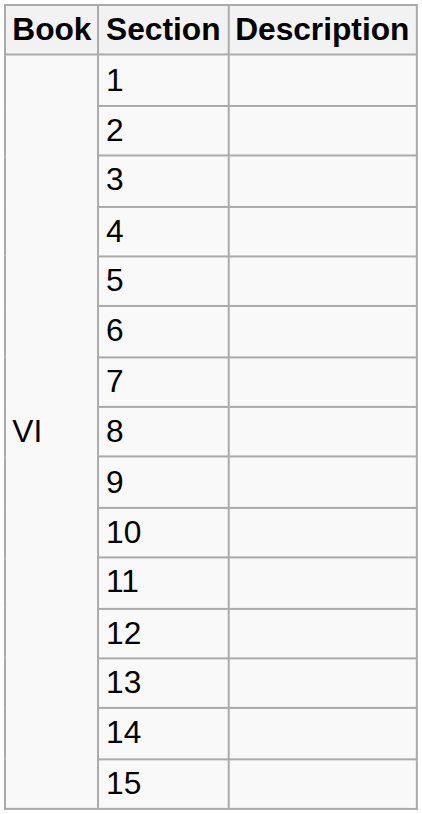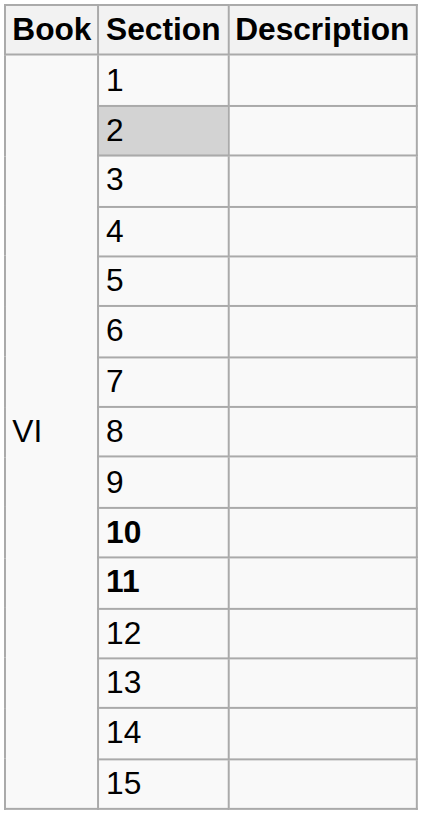(115, 130) no background -> (115, 130) lightgrey background
(124, 532) normal -> (124, 532) bold
(123, 582) normal -> (123, 582) bold
